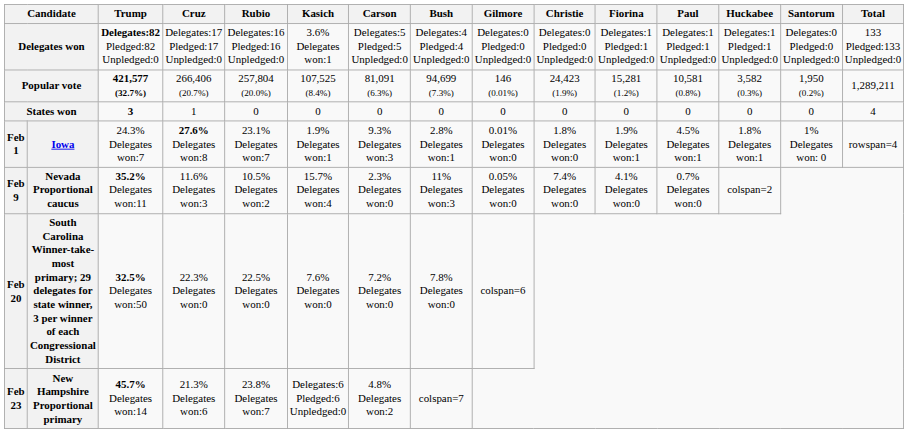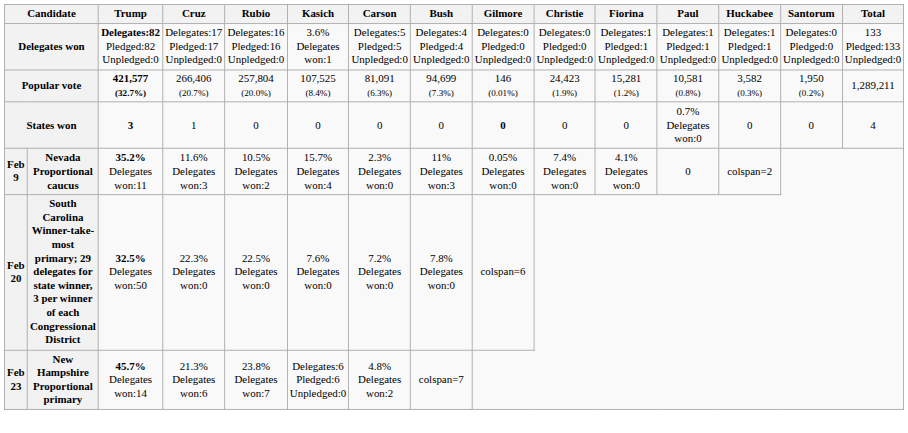(503, 111) normal -> (503, 125) bold
(688, 111) 0 -> (688, 125) 0.7% Delegates won:0
- row: (16, 144)
(688, 190) 0.7% Delegates won:0 -> (688, 171) 0
